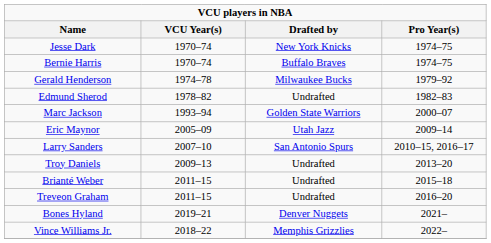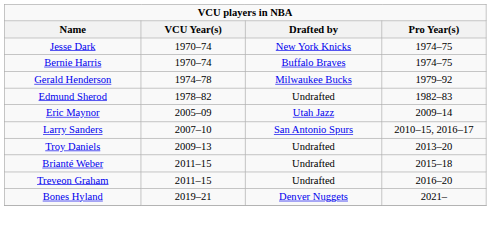- row: (73, 113)
- row: (73, 230)
